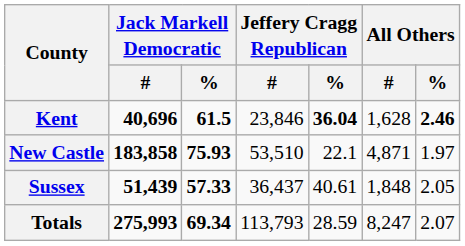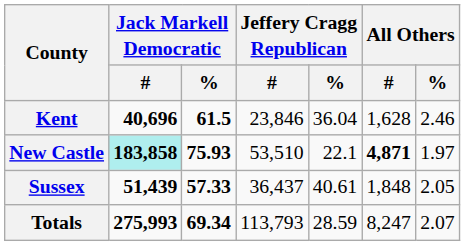(335, 117) bold -> (335, 117) normal
(437, 117) bold -> (437, 117) normal
(145, 152) no background -> (145, 152) paleturquoise background
(389, 152) normal -> (389, 152) bold
